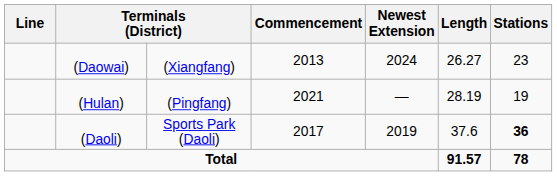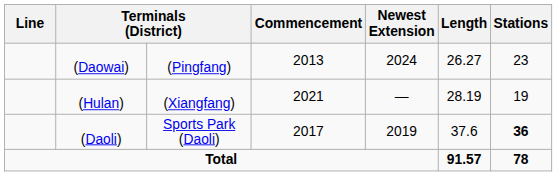(199, 68) (Xiangfang) -> (199, 68) (Pingfang)
(199, 104) (Pingfang) -> (199, 104) (Xiangfang)
